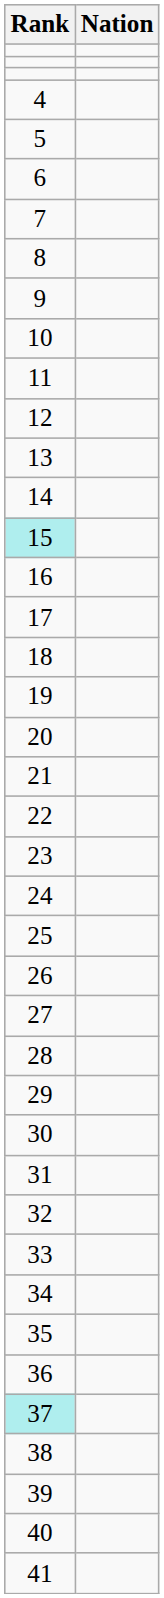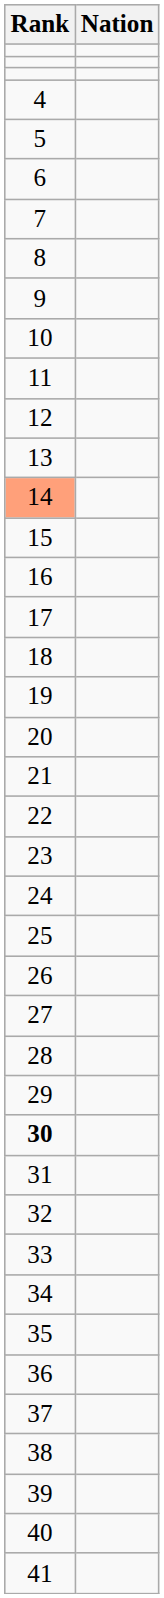(40, 497) no background -> (40, 497) lightsalmon background
(40, 537) paleturquoise background -> (40, 537) no background
(40, 1134) normal -> (40, 1134) bold
(40, 1413) paleturquoise background -> (40, 1413) no background
